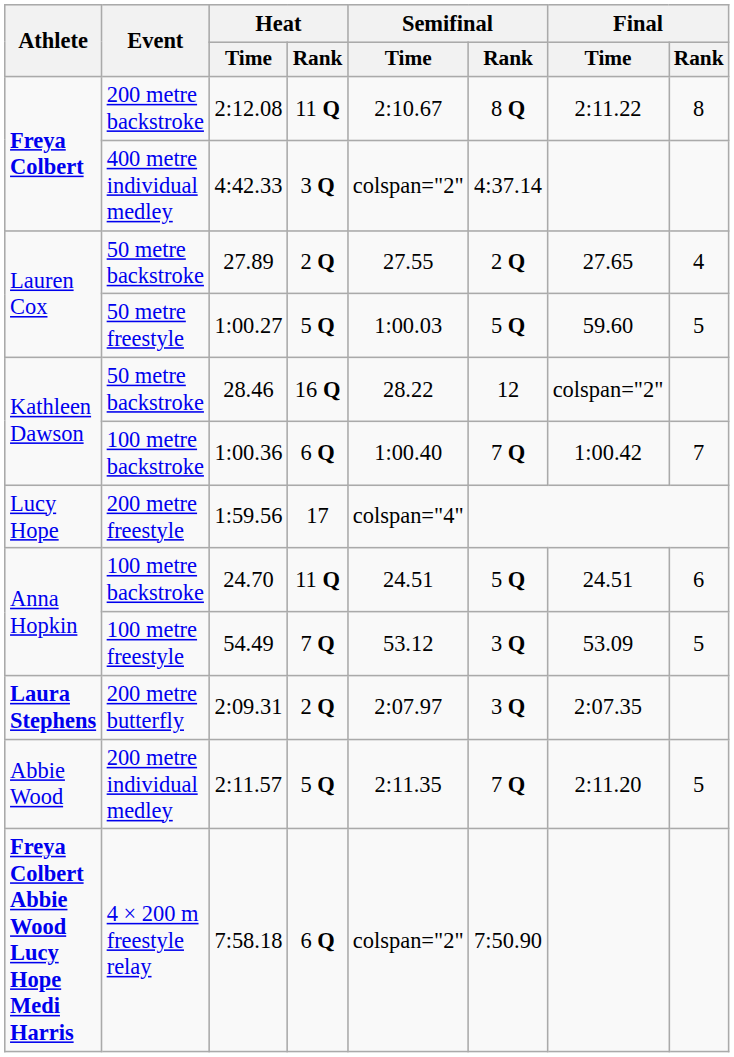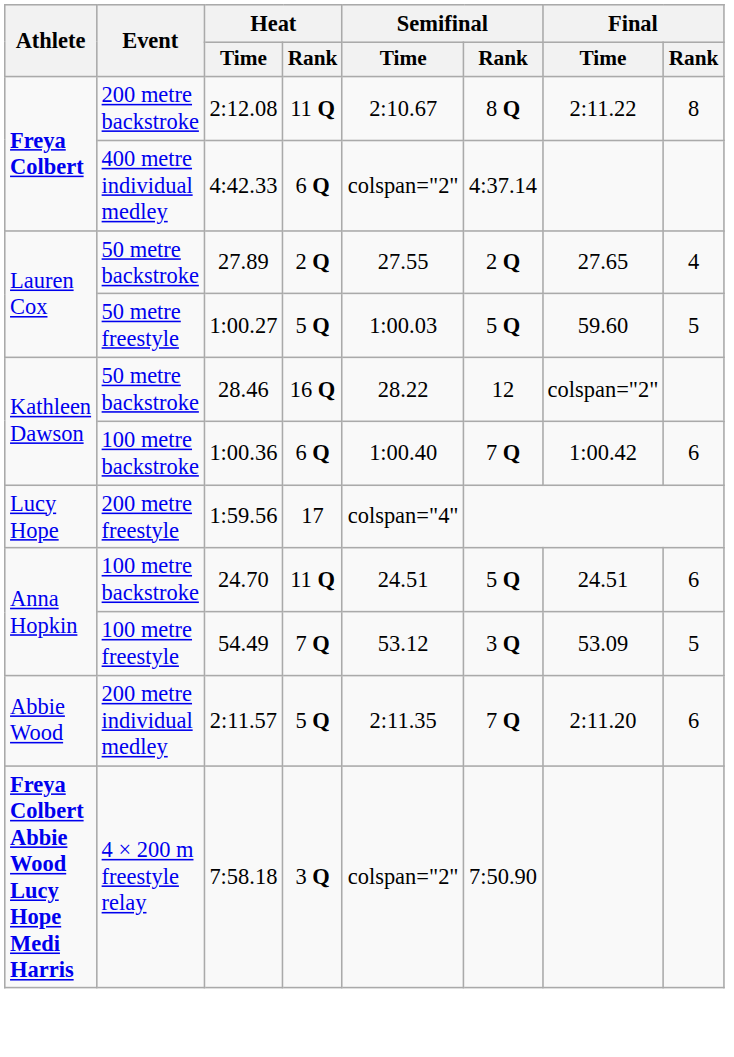(318, 185) 3 Q -> (313, 185) 6 Q
(699, 453) 7 -> (694, 453) 6
- row: (248, 707)
(699, 784) 5 -> (694, 720) 6
(318, 940) 6 Q -> (313, 877) 3 Q
